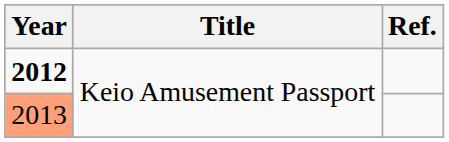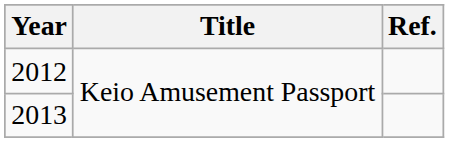(39, 70) bold -> (39, 70) normal
(39, 114) lightsalmon background -> (39, 114) no background
